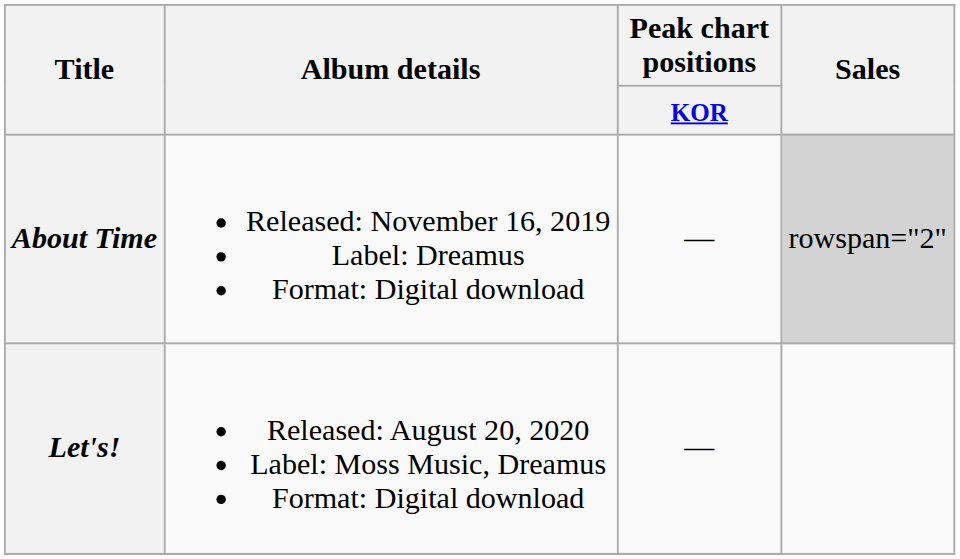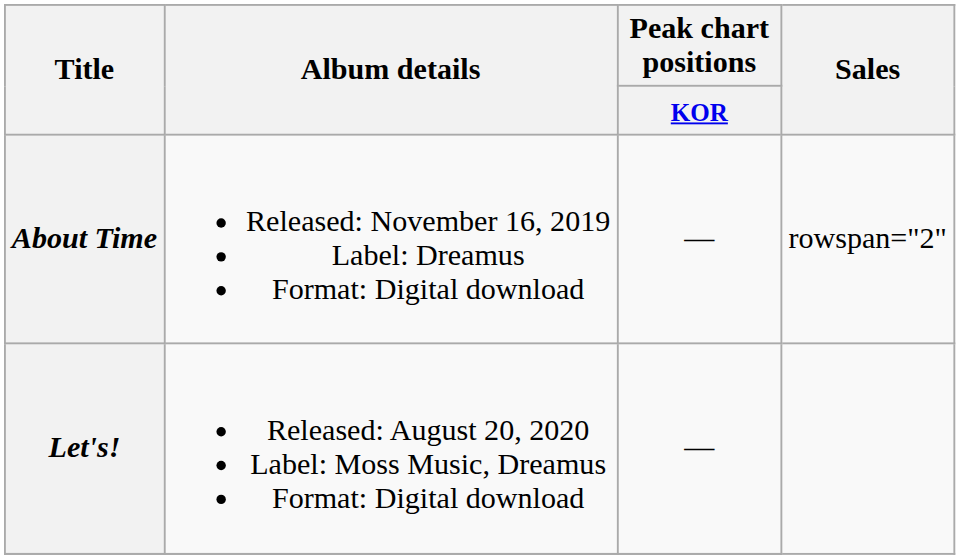(868, 238) lightgrey background -> (868, 238) no background
